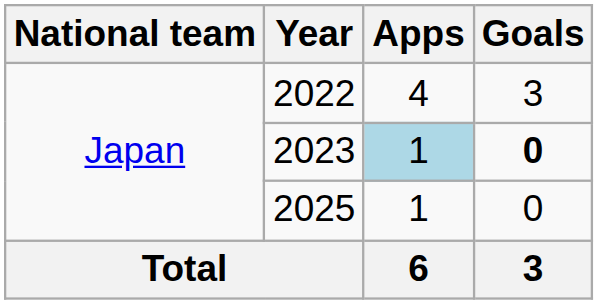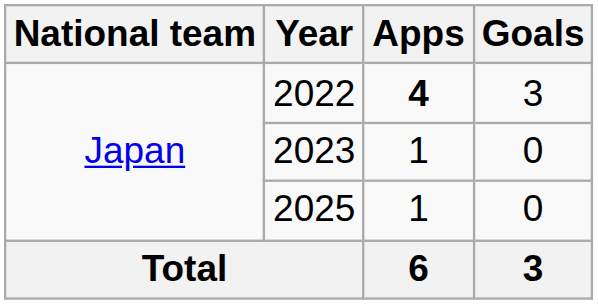(419, 92) normal -> (419, 92) bold
(419, 151) lightblue background -> (419, 151) no background
(533, 151) bold -> (533, 151) normal
